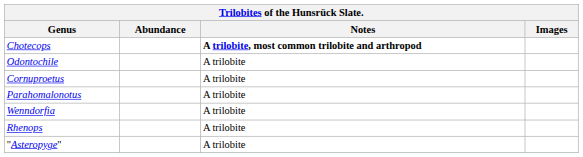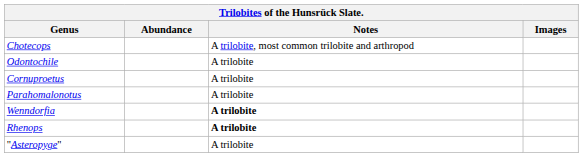(312, 45) bold -> (312, 45) normal
(224, 111) normal -> (234, 111) bold
(224, 128) normal -> (234, 128) bold
